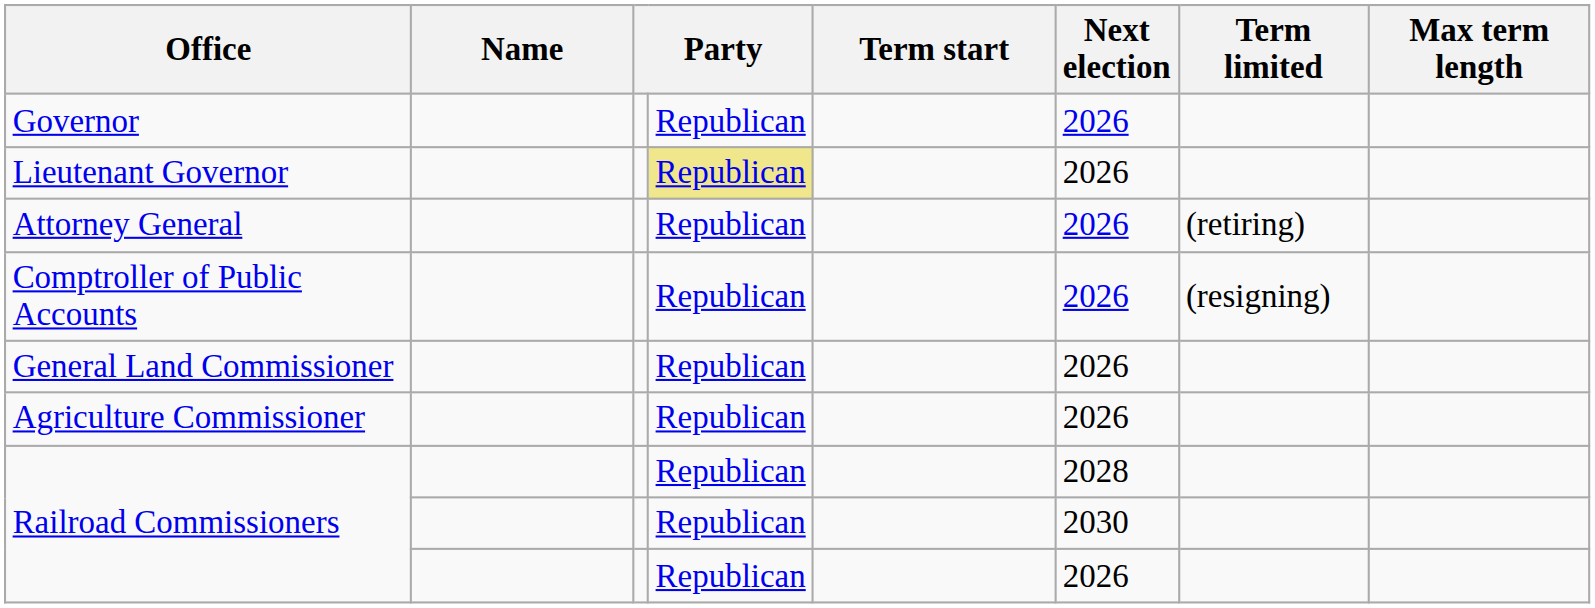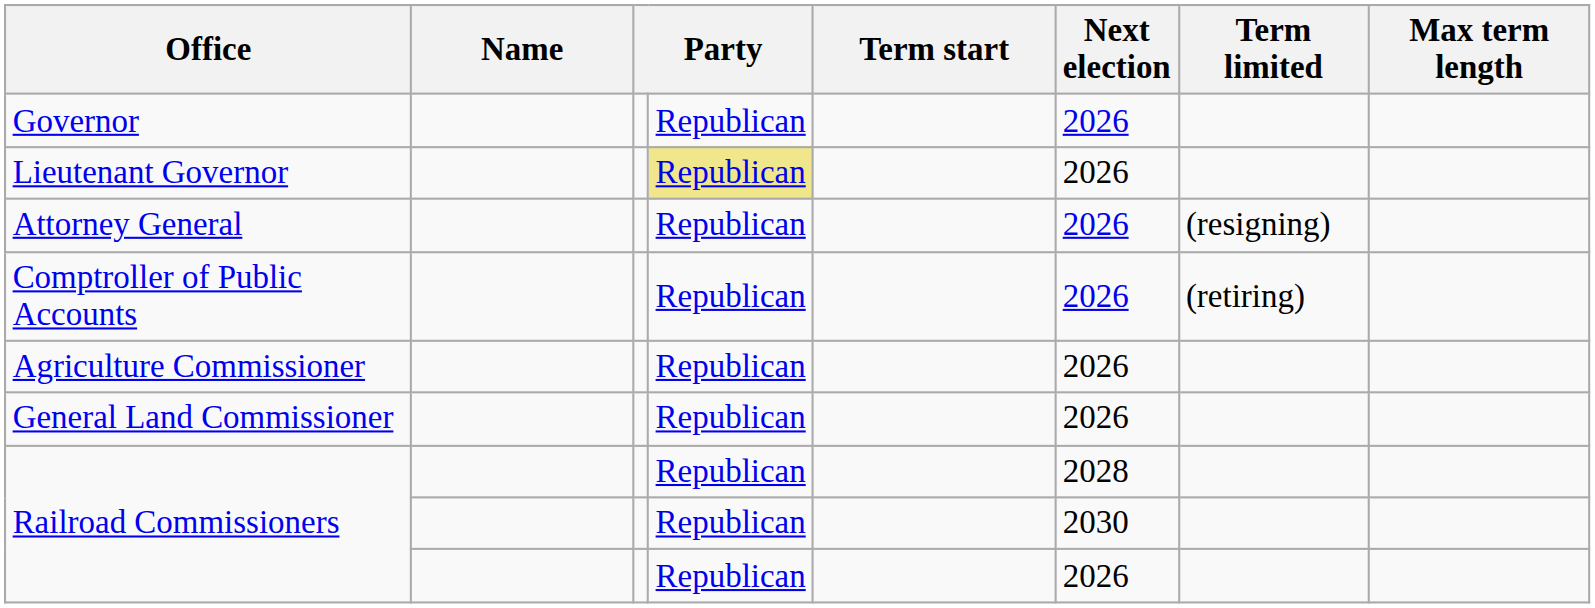(1245, 224) (retiring) -> (1258, 224) (resigning)
(1258, 295) (resigning) -> (1245, 295) (retiring)
rows swapped: (203, 366) <-> (189, 418)
